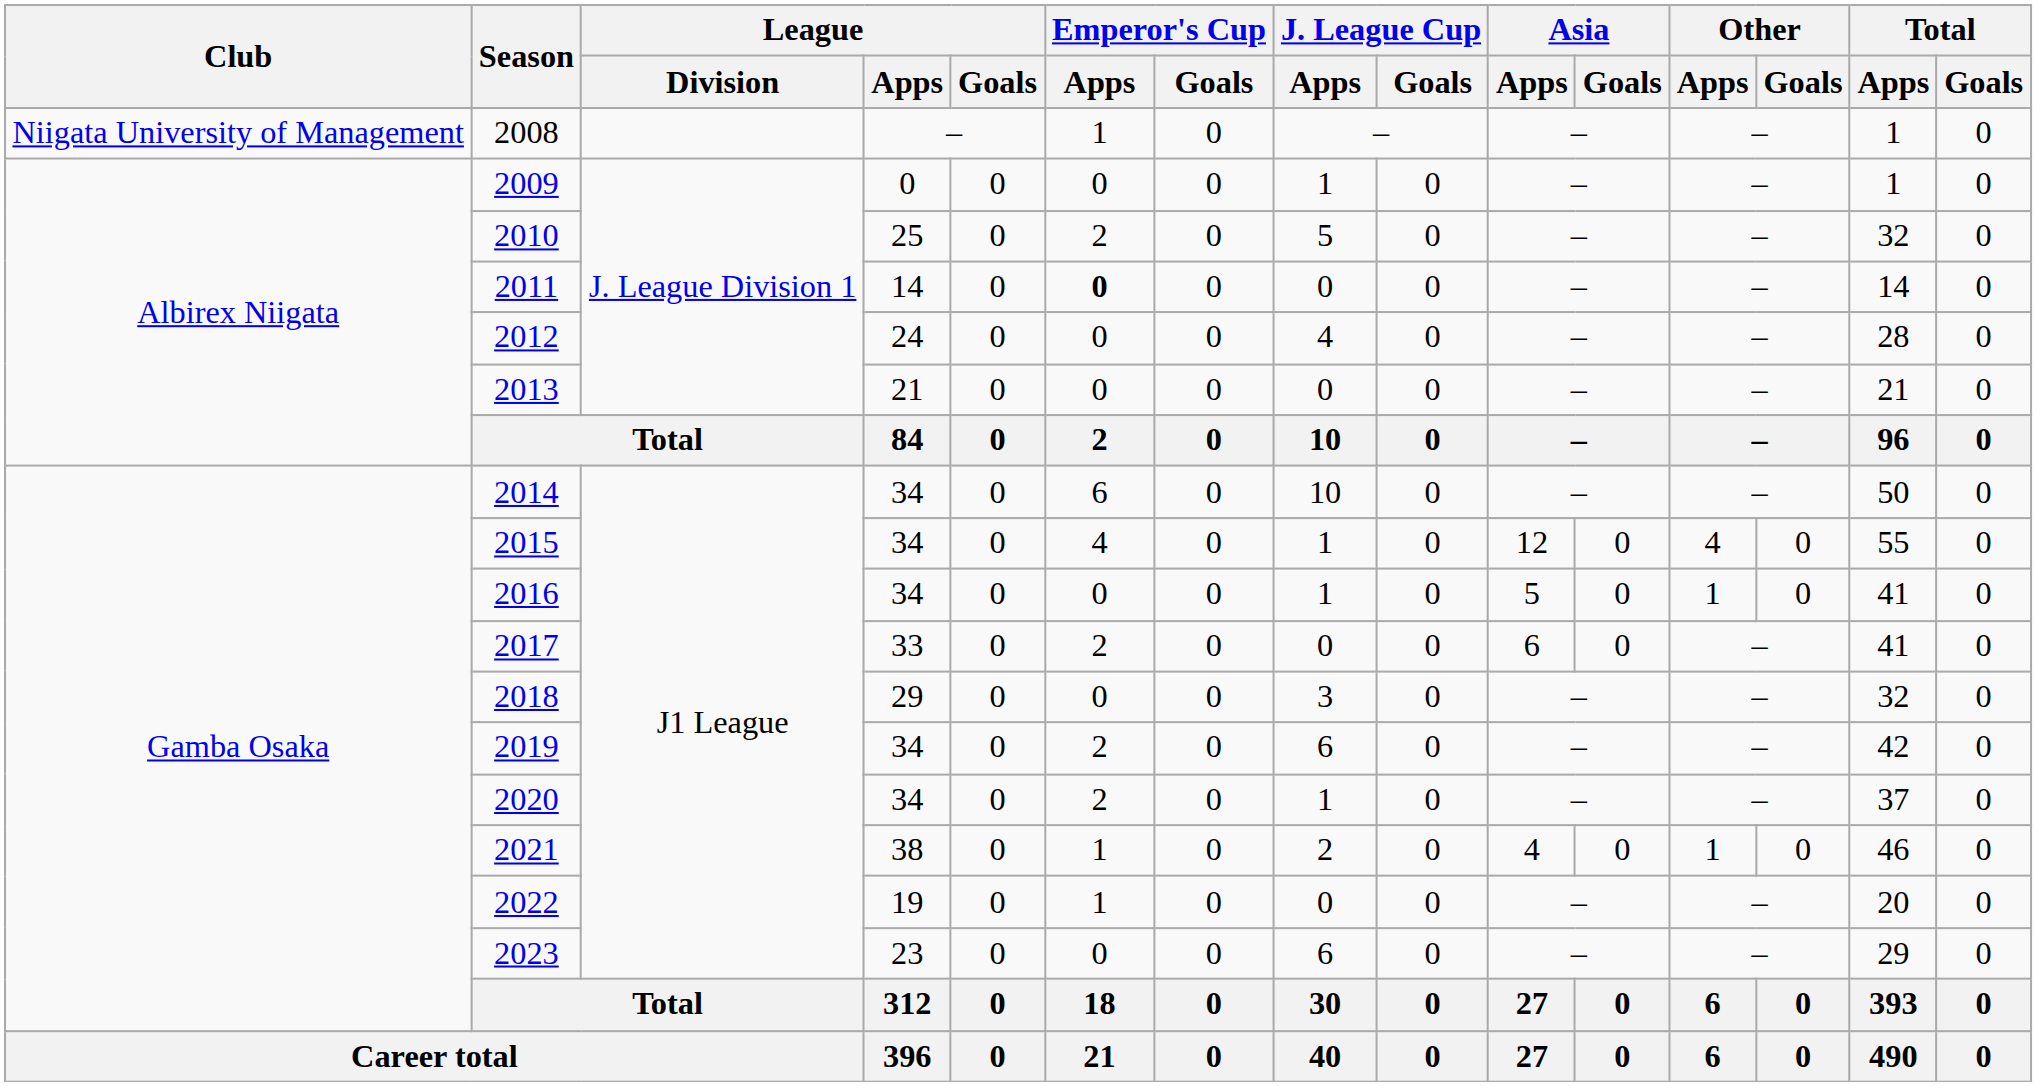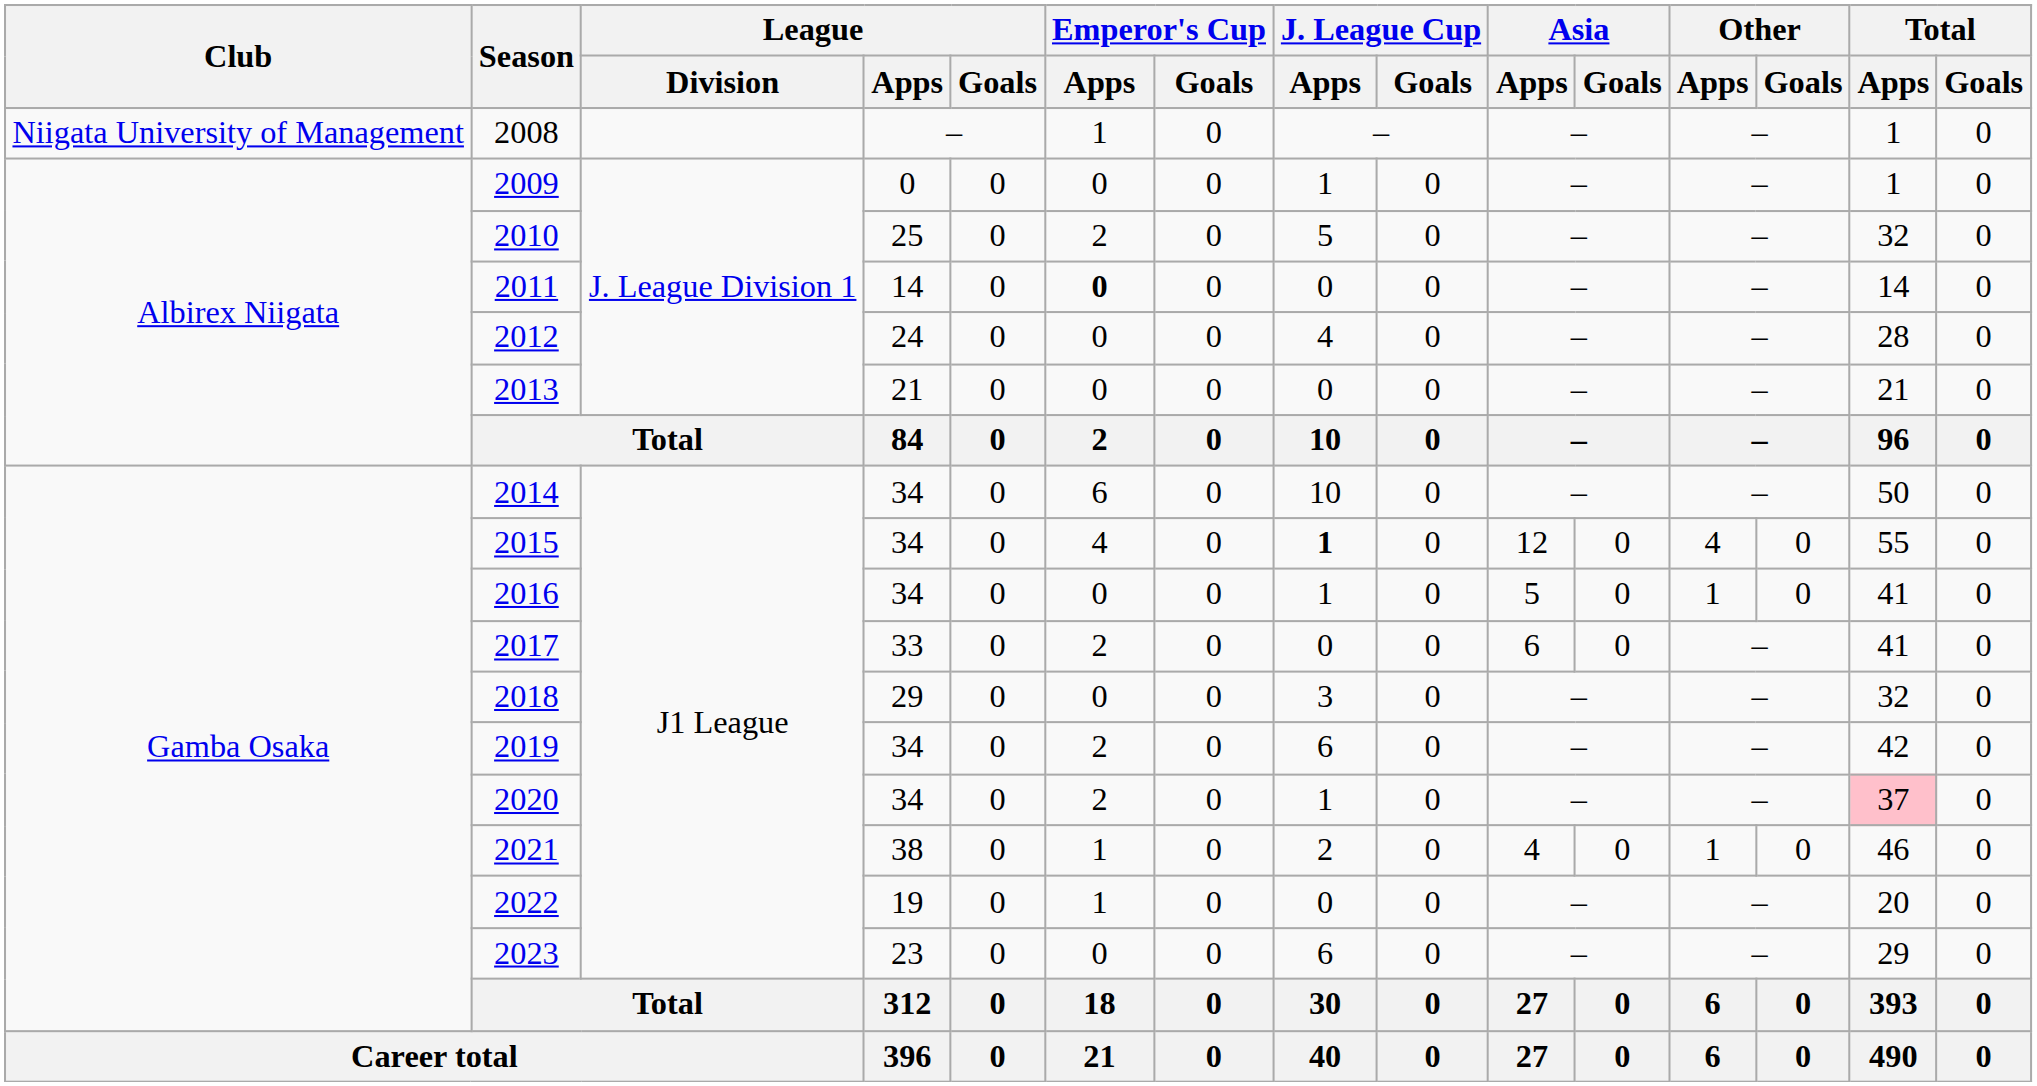(1325, 542) normal -> (1325, 542) bold
(1893, 798) no background -> (1893, 798) pink background
